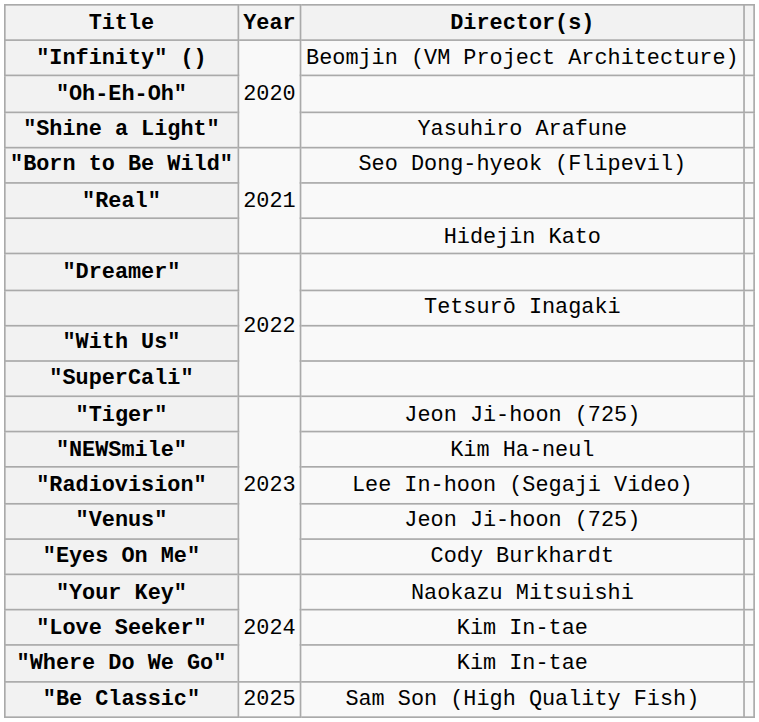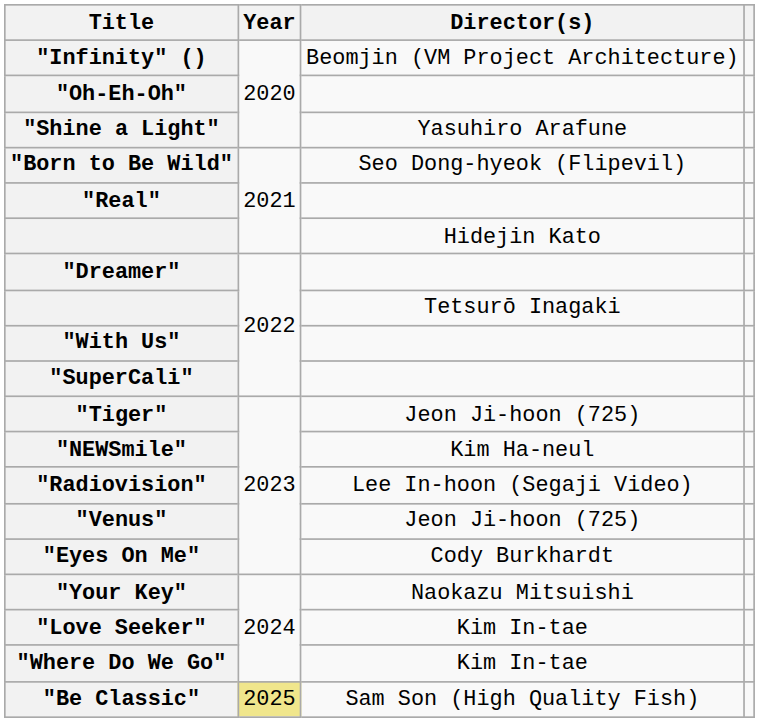(269, 699) no background -> (269, 699) khaki background
